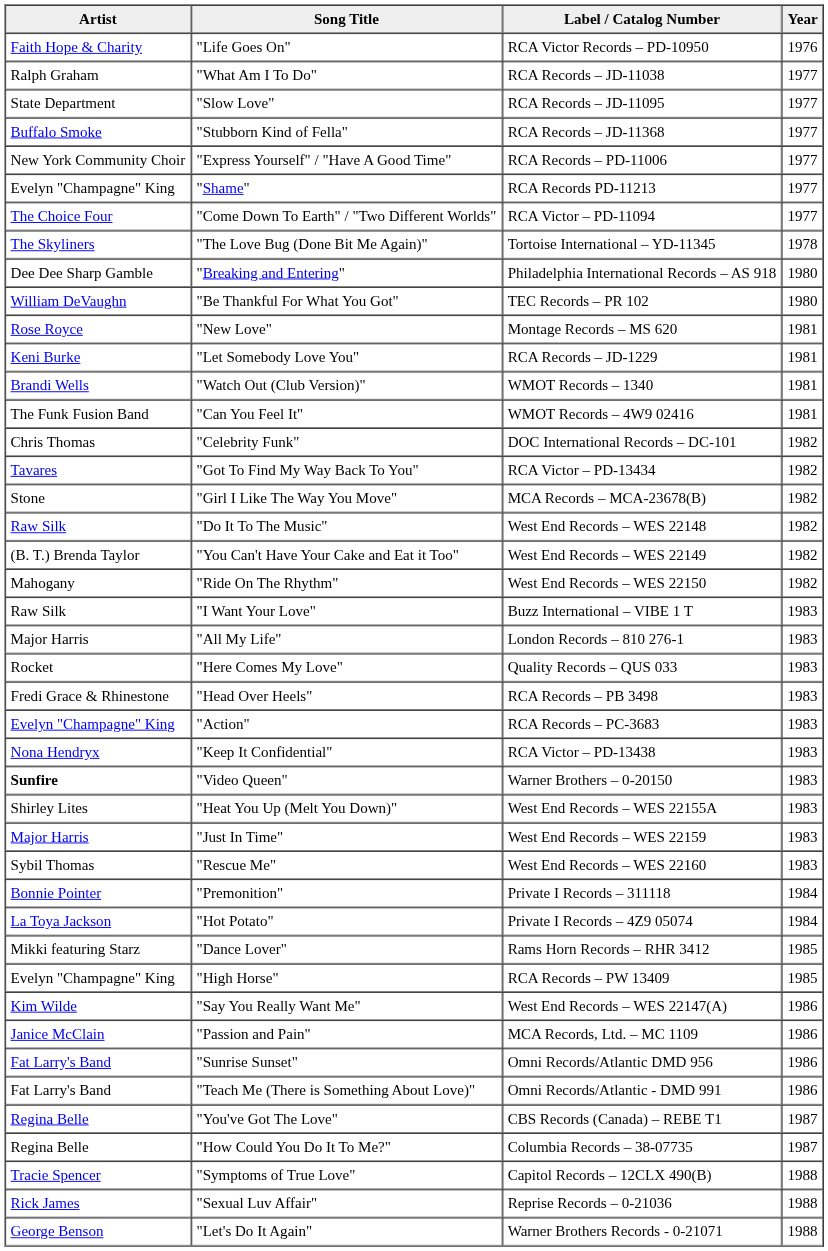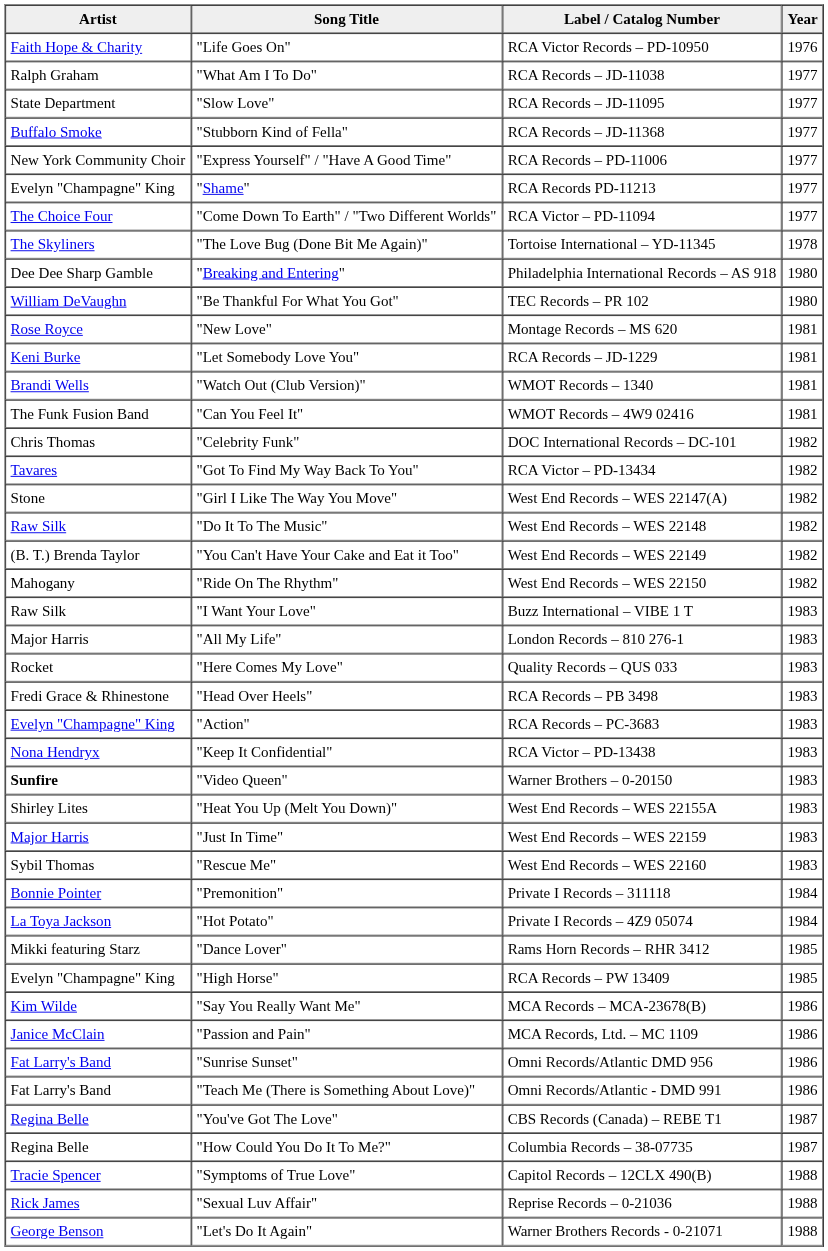(607, 498) MCA Records – MCA-23678(B) -> (617, 498) West End Records – WES 22147(A)
(617, 1006) West End Records – WES 22147(A) -> (607, 1006) MCA Records – MCA-23678(B)
